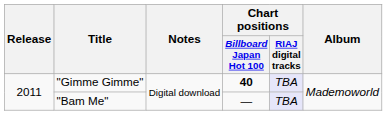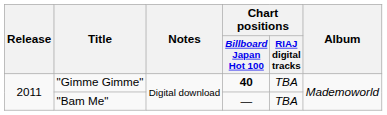(286, 82) lavender background -> (286, 82) no background
(286, 101) lavender background -> (286, 101) no background
